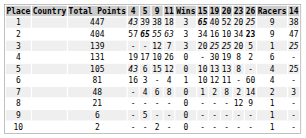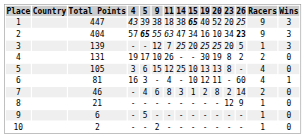columns swapped: (294, 11) <-> (186, 11)
(272, 57) 6 -> (263, 57) 2
(133, 69) 43 -> (133, 69) 3
(97, 92) 48 -> (97, 92) 46
